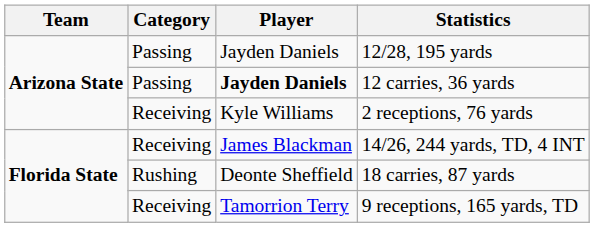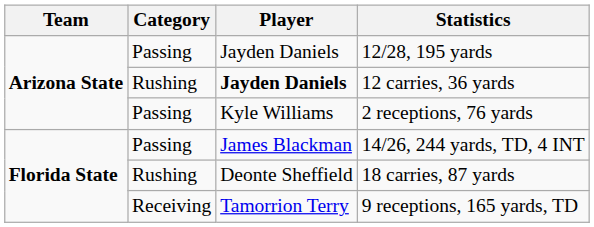(162, 82) Passing -> (165, 82) Rushing
(172, 113) Receiving -> (162, 113) Passing
(172, 144) Receiving -> (162, 144) Passing
